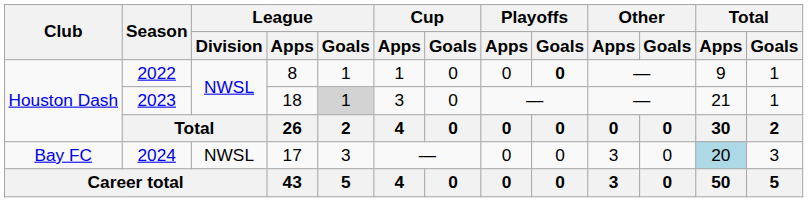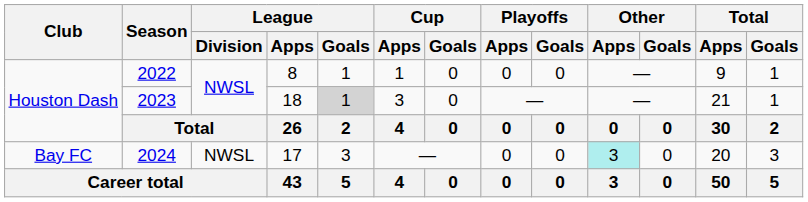(560, 73) bold -> (560, 73) normal
(614, 155) no background -> (614, 155) paleturquoise background
(721, 155) lightblue background -> (721, 155) no background
